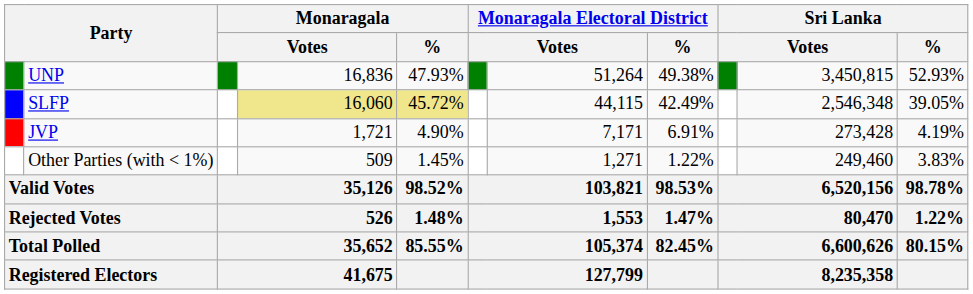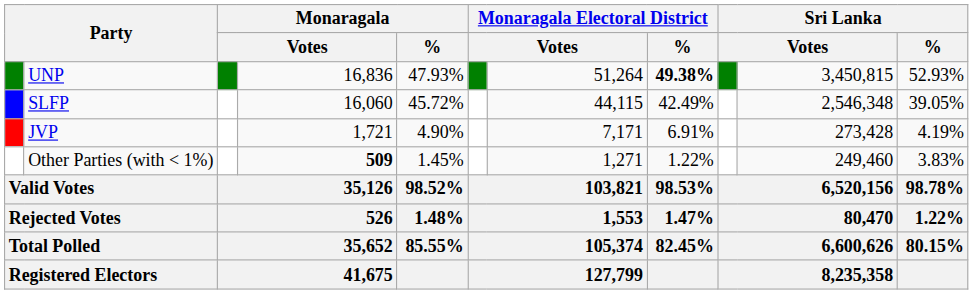(686, 75) normal -> (685, 75) bold
(368, 103) khaki background -> (368, 103) no background
(436, 103) khaki background -> (436, 103) no background
(379, 160) normal -> (379, 160) bold
